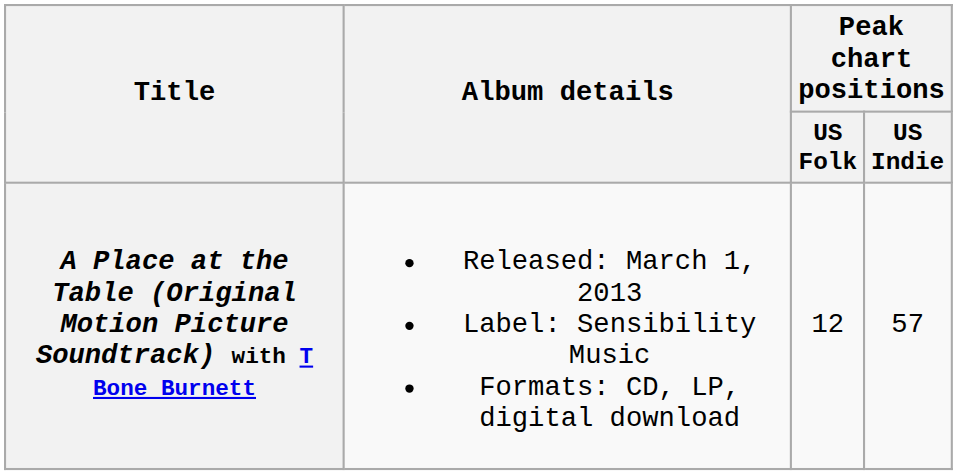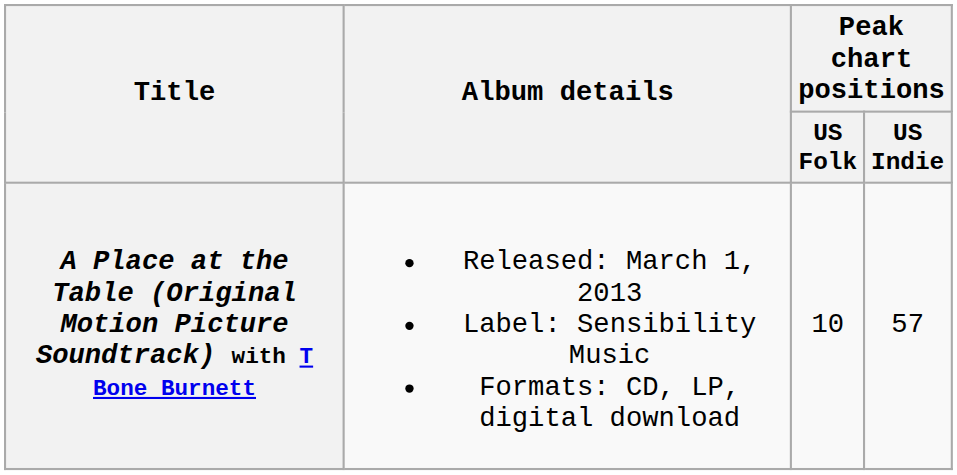(828, 326) 12 -> (828, 326) 10
